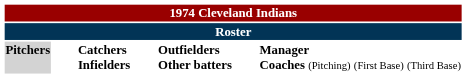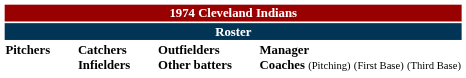(28, 50) lightgrey background -> (28, 50) no background
